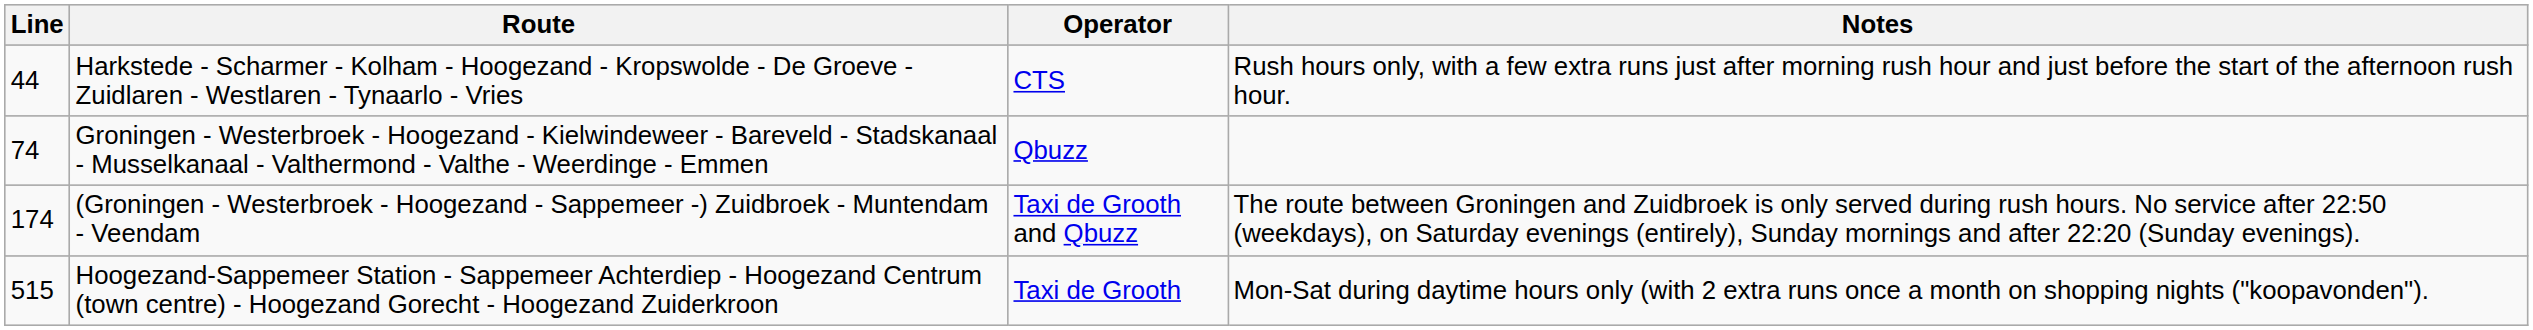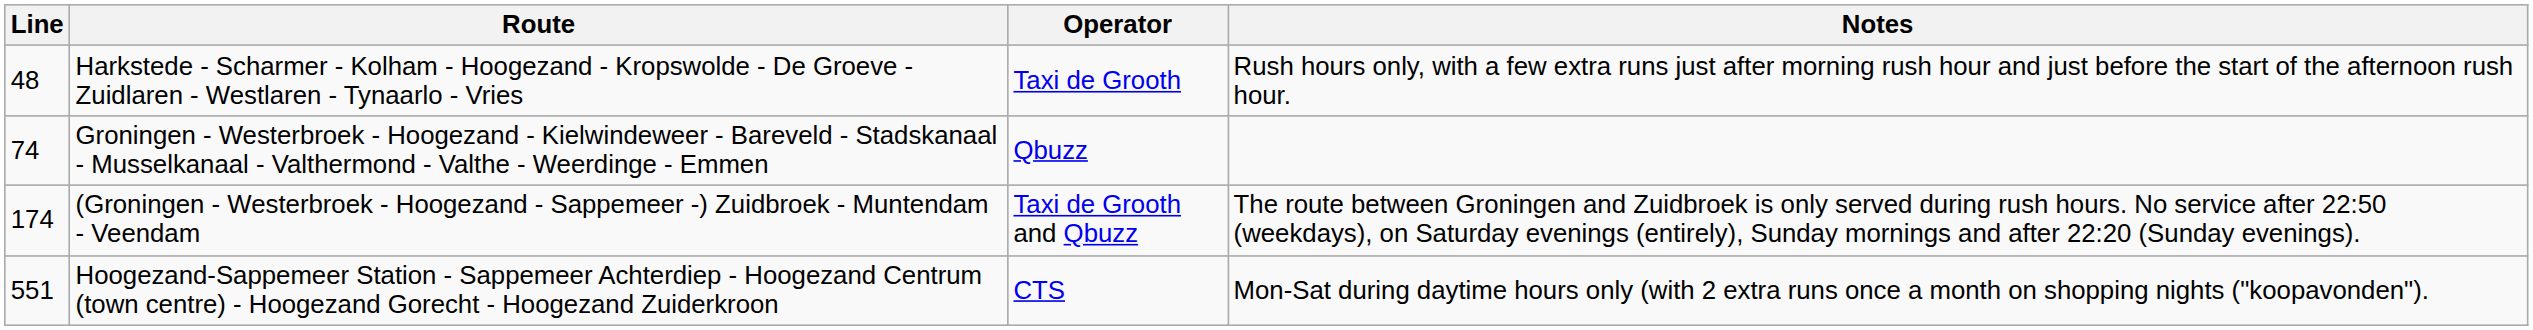(25, 80) 44 -> (25, 80) 48
(1039, 80) CTS -> (1097, 80) Taxi de Grooth
(32, 289) 515 -> (32, 289) 551
(1097, 289) Taxi de Grooth -> (1039, 289) CTS
